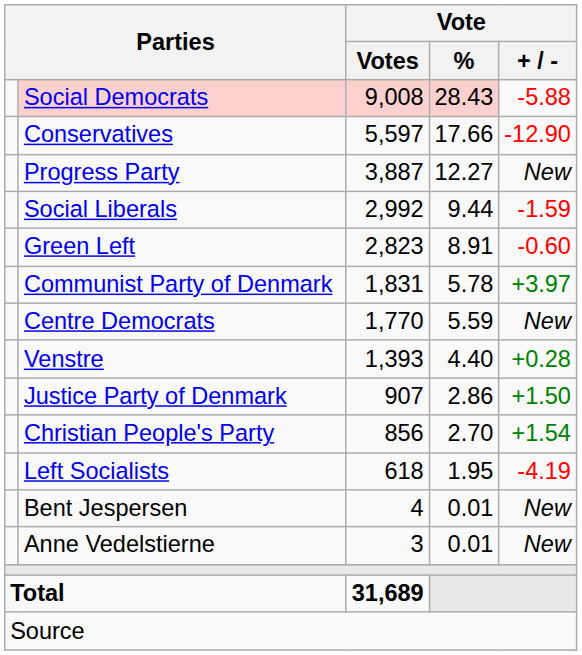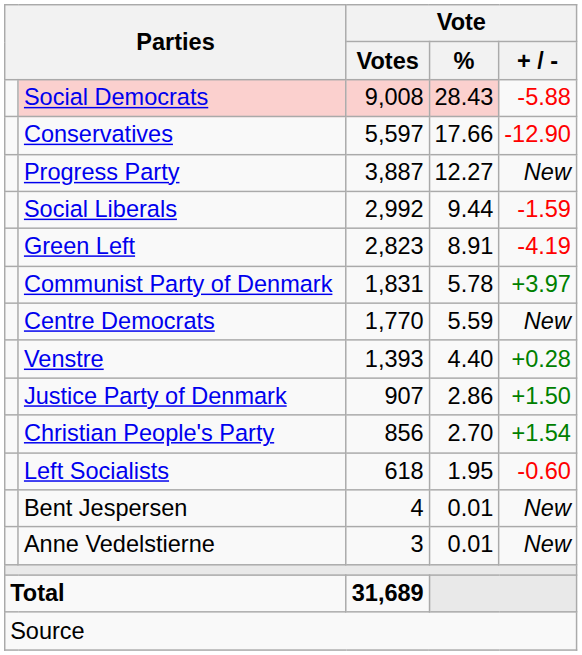(544, 246) -0.60 -> (544, 246) -4.19
(544, 470) -4.19 -> (544, 470) -0.60
